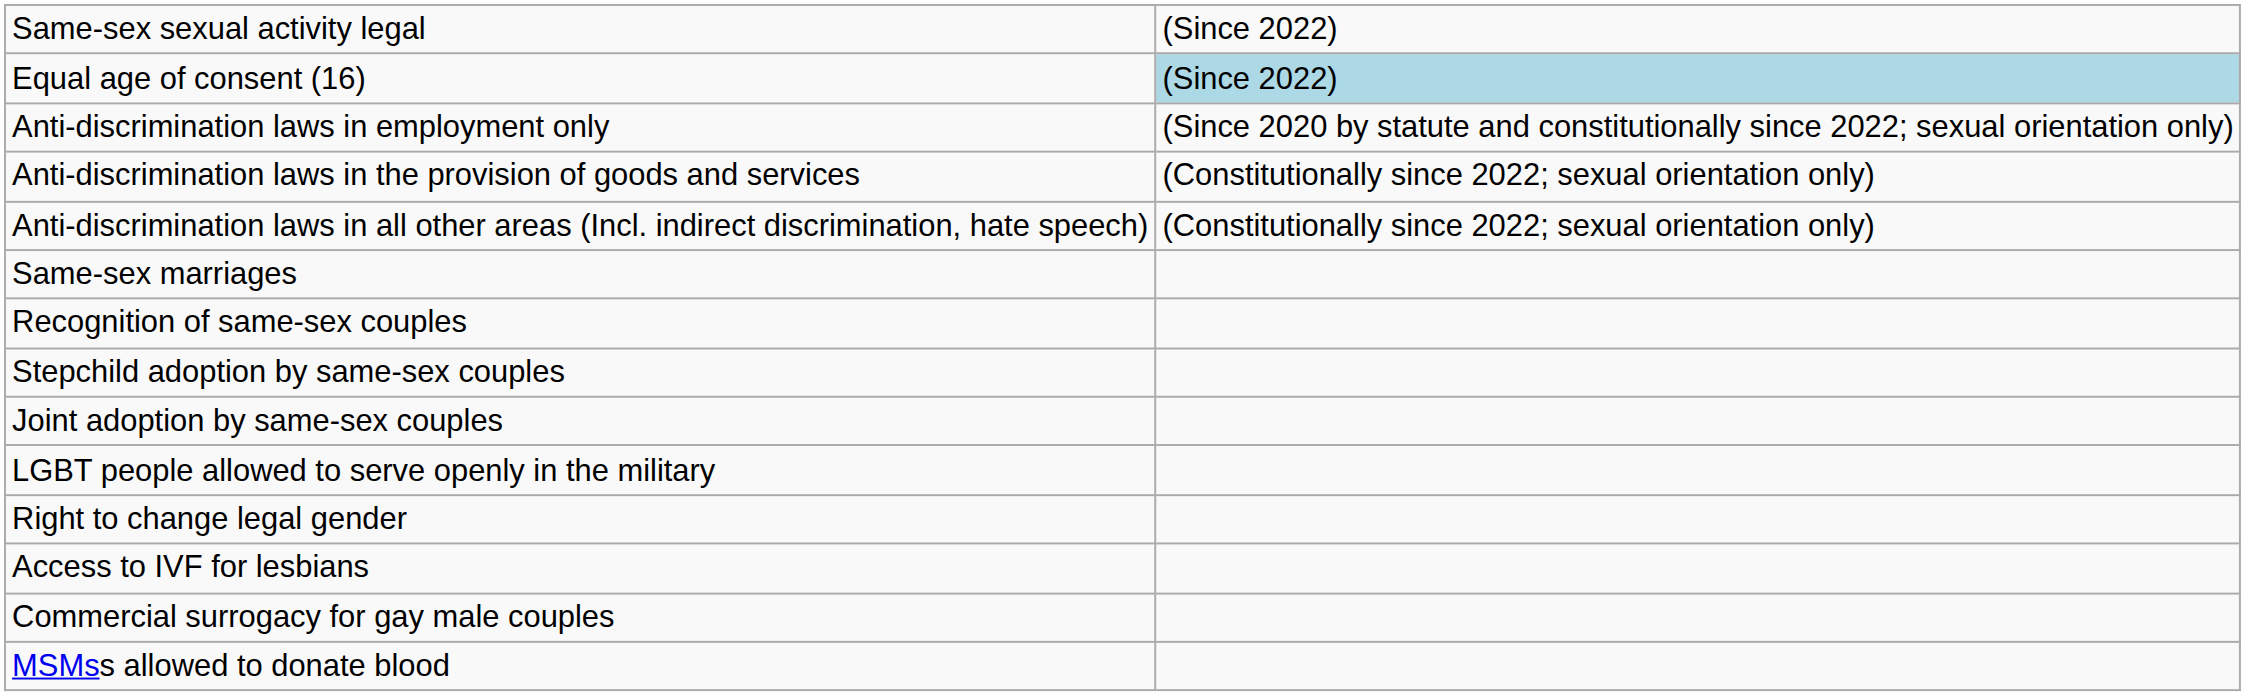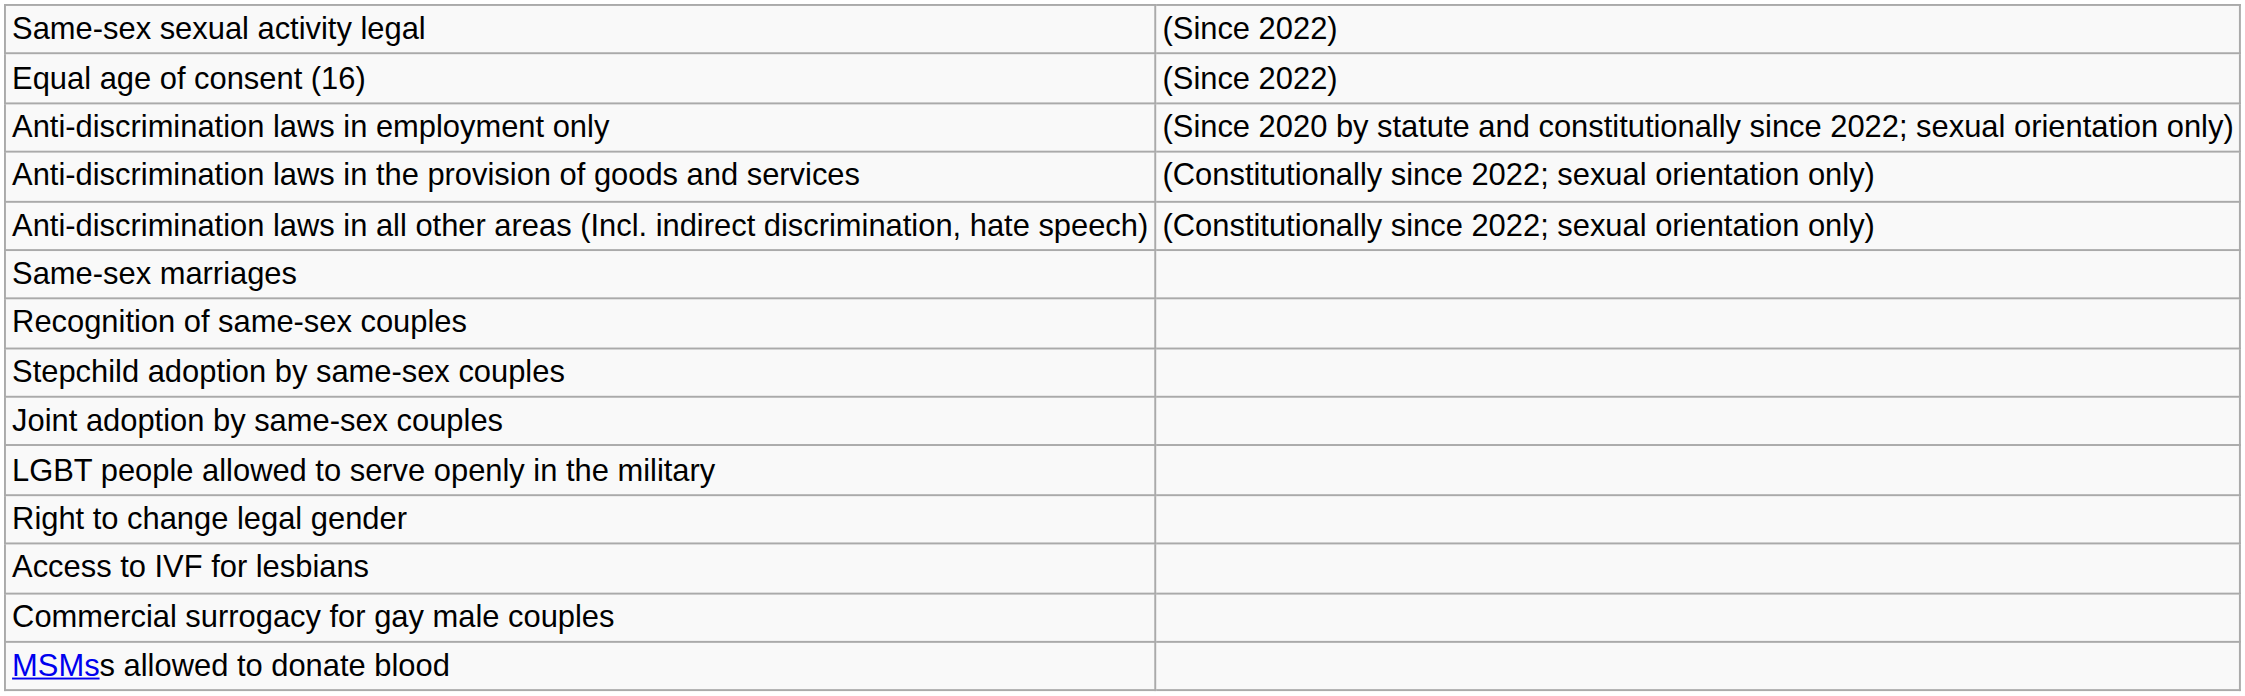(1250, 77) lightblue background -> (1250, 77) no background
